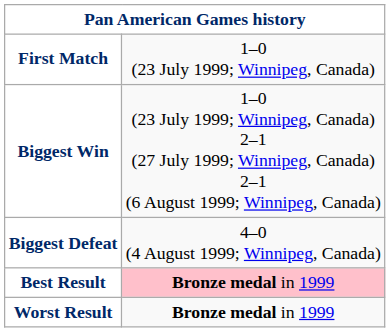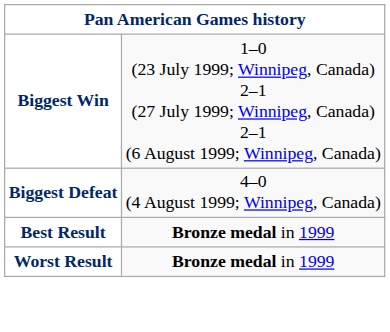- row: (63, 59)
(253, 282) pink background -> (253, 232) no background
